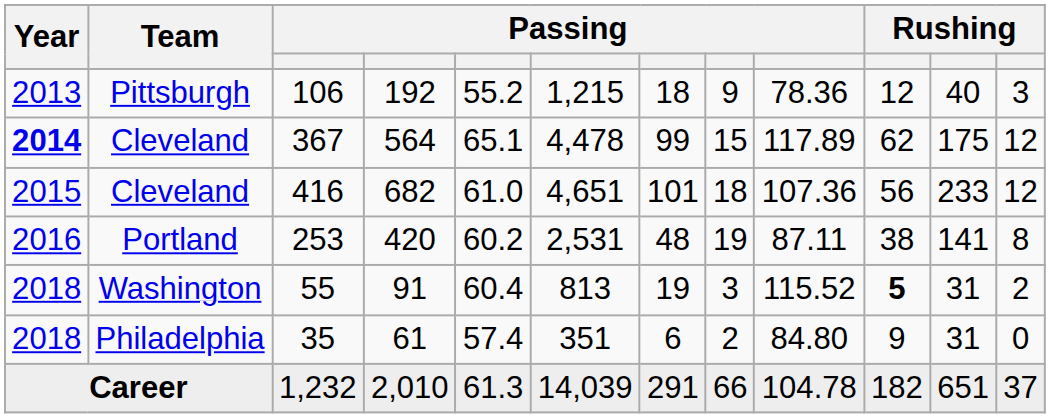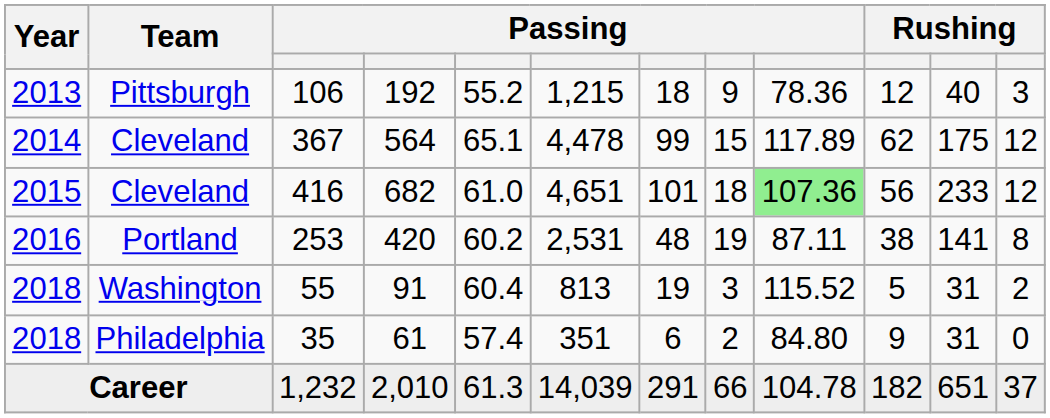(47, 141) bold -> (47, 141) normal
(809, 191) no background -> (809, 191) lightgreen background
(897, 289) bold -> (897, 289) normal
